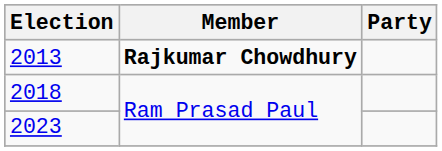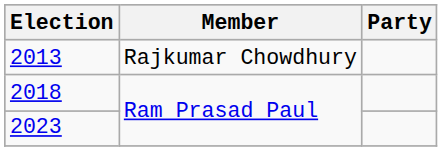(240, 58) bold -> (240, 58) normal
